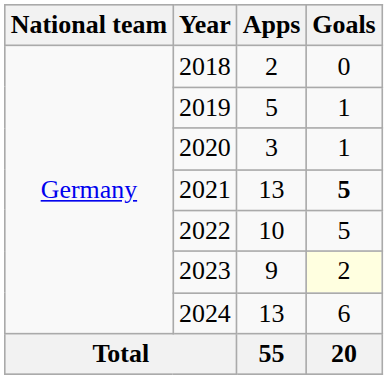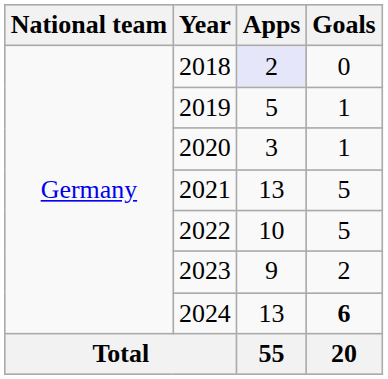(272, 66) no background -> (272, 66) lavender background
(344, 189) bold -> (344, 189) normal
(344, 271) lightyellow background -> (344, 271) no background
(344, 312) normal -> (344, 312) bold
